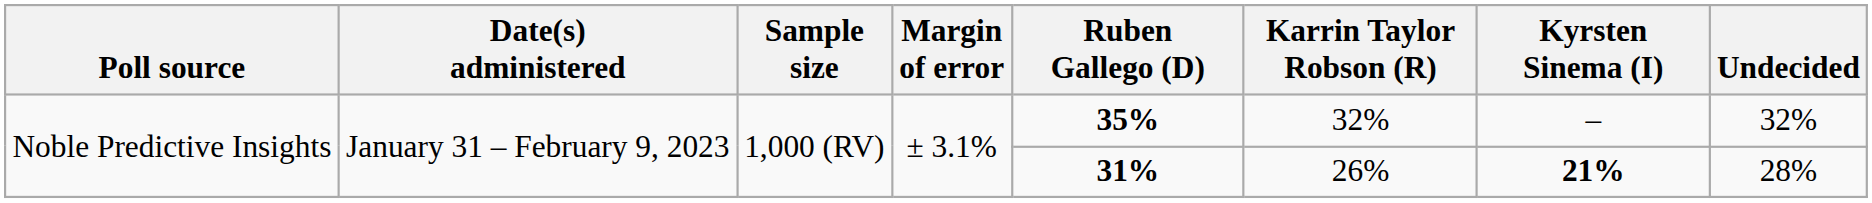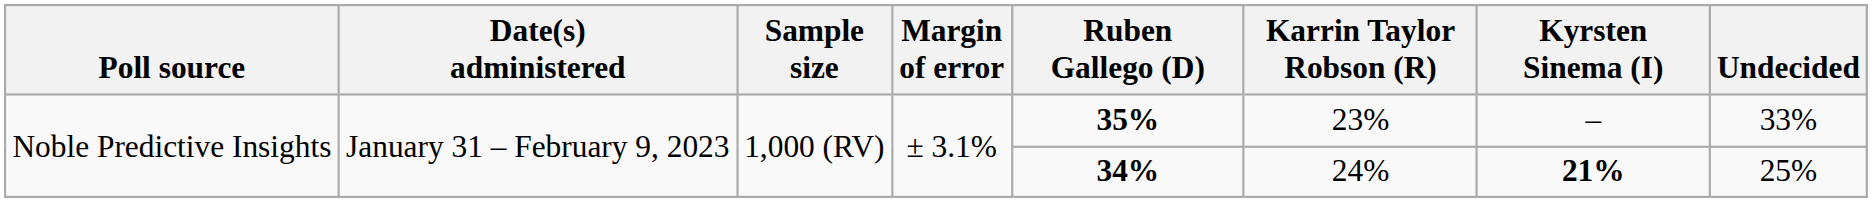(1361, 119) 32% -> (1361, 119) 23%
(1788, 119) 32% -> (1788, 119) 33%
(1128, 171) 31% -> (1128, 171) 34%
(1361, 171) 26% -> (1361, 171) 24%
(1788, 171) 28% -> (1788, 171) 25%
